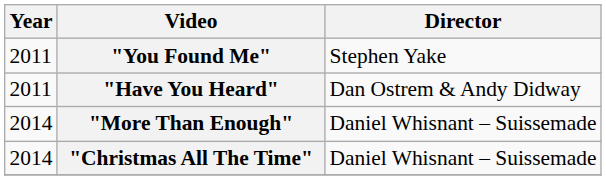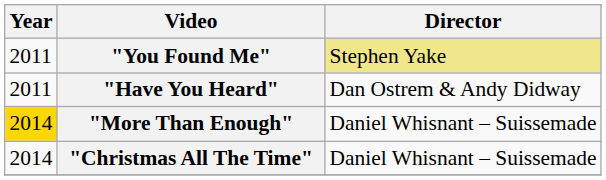(388, 55) no background -> (388, 55) khaki background
(31, 123) no background -> (31, 123) gold background
